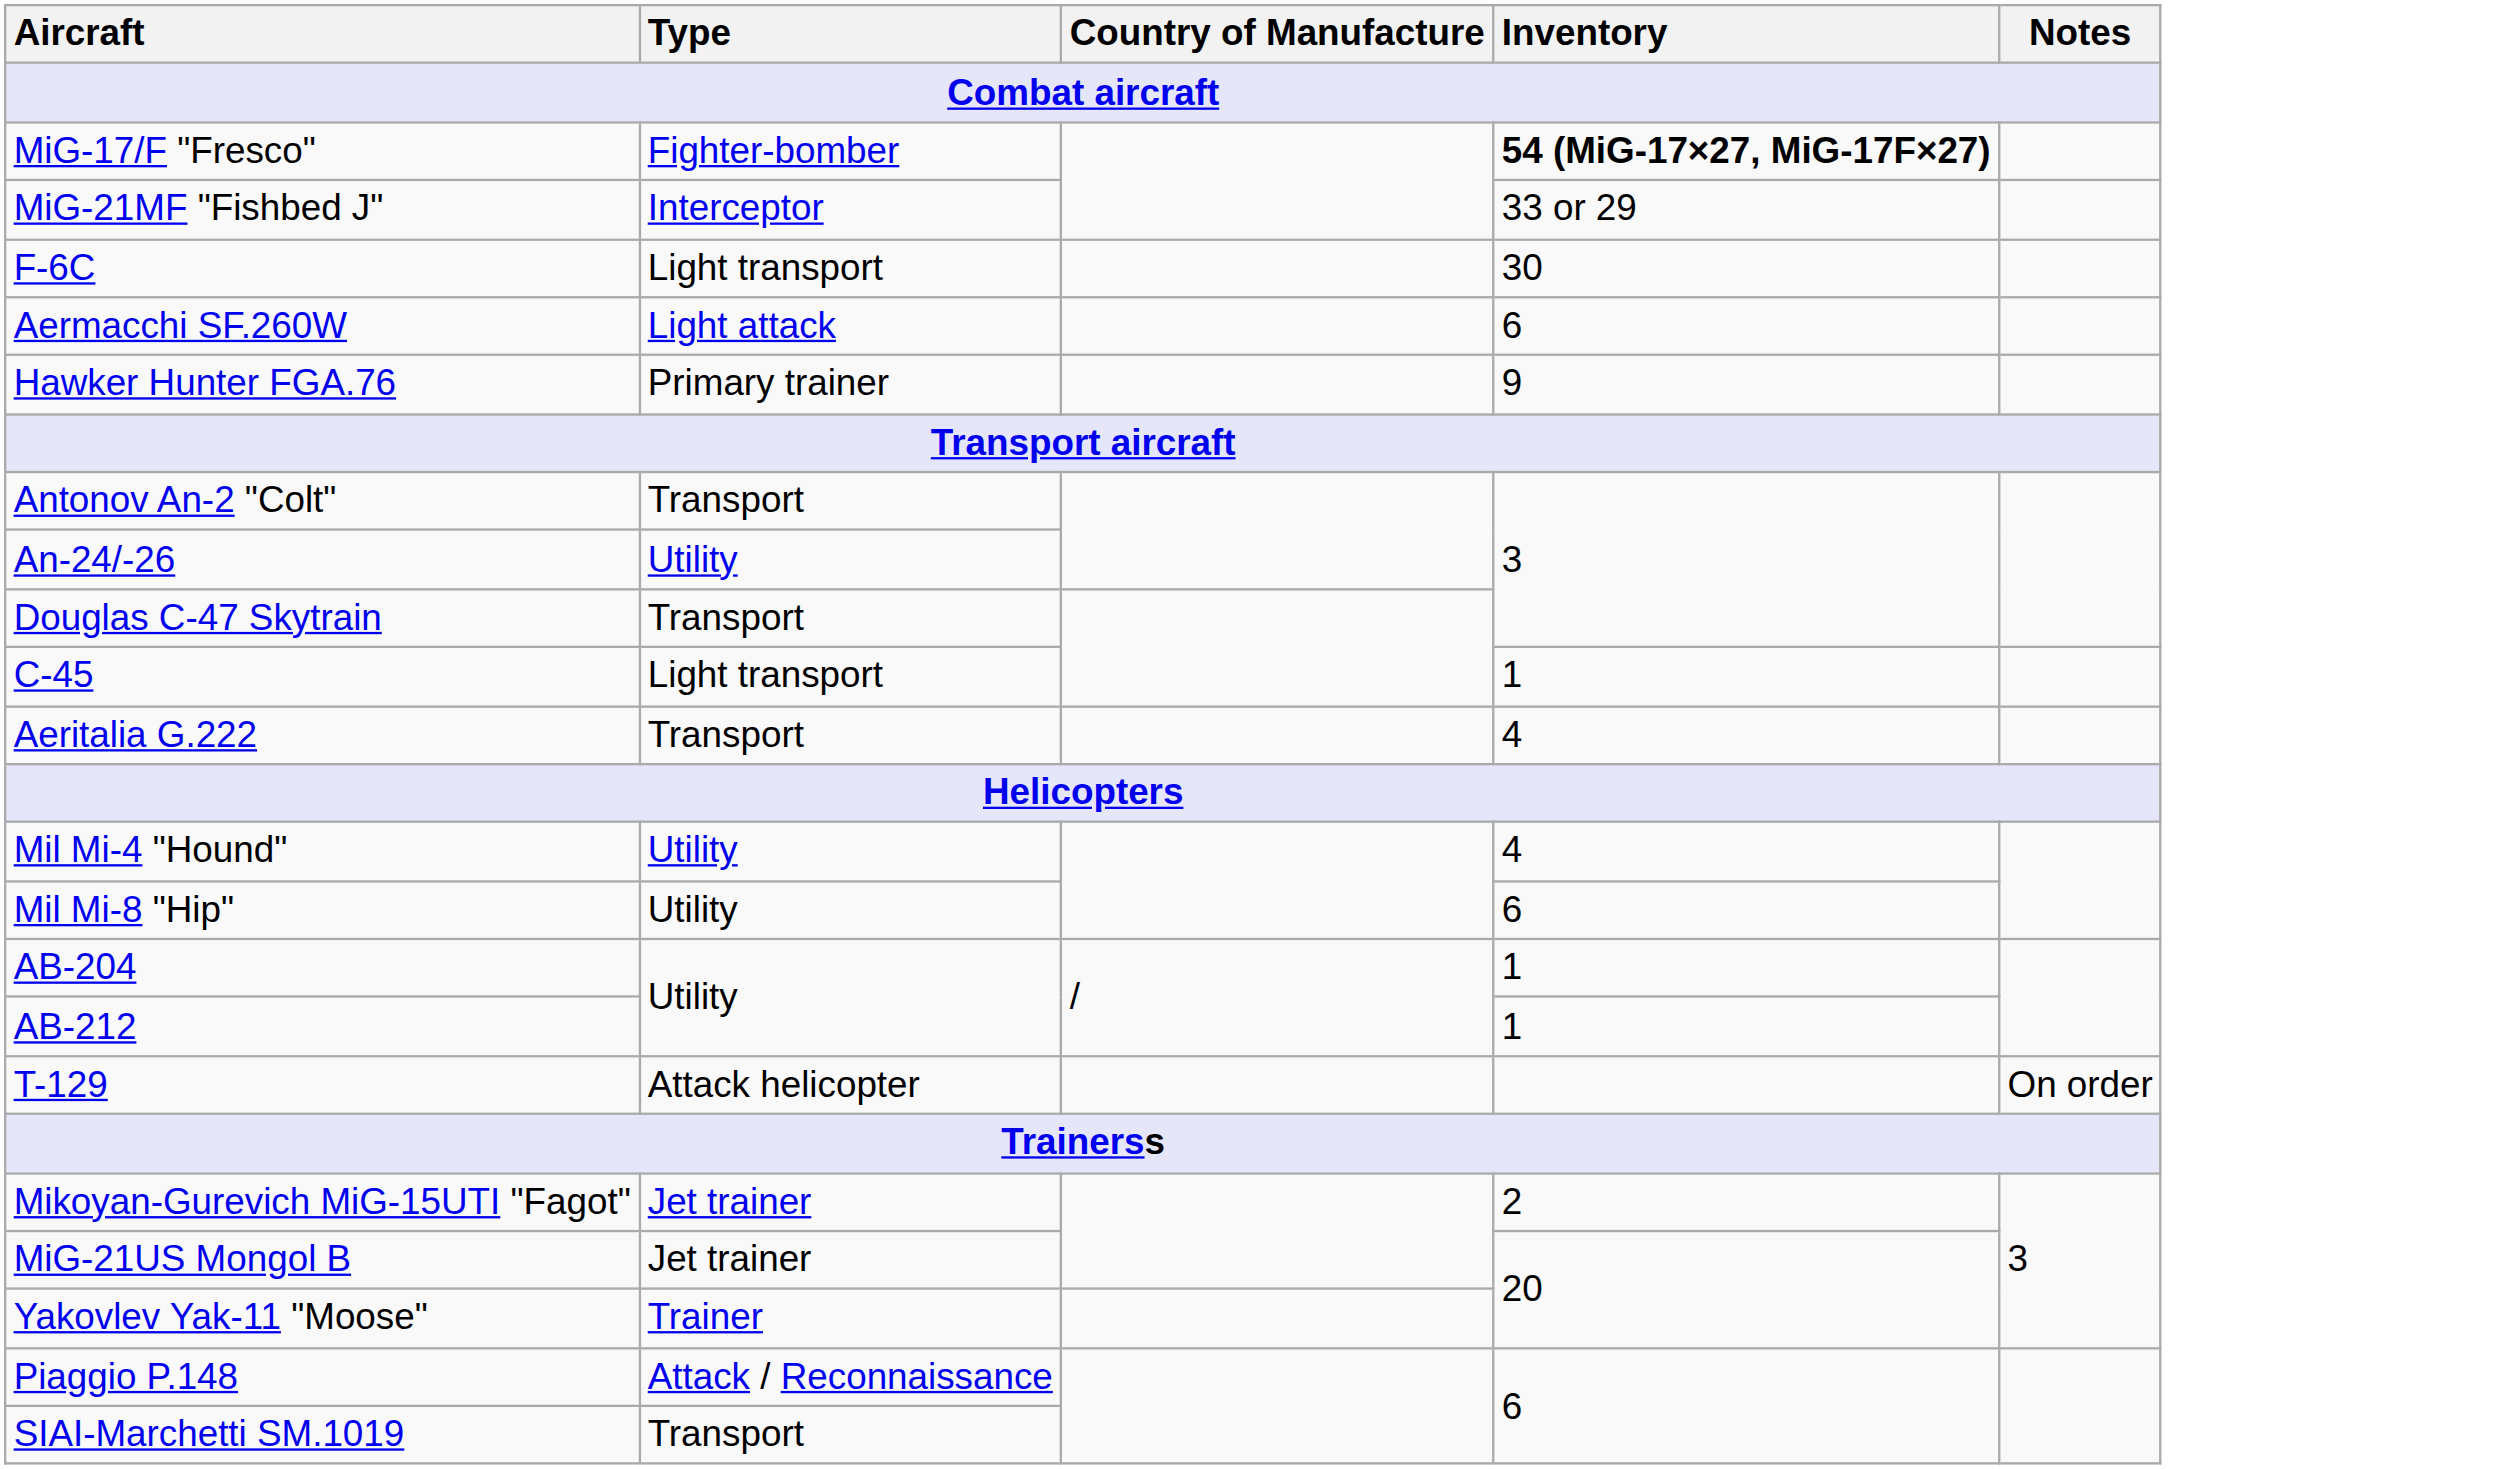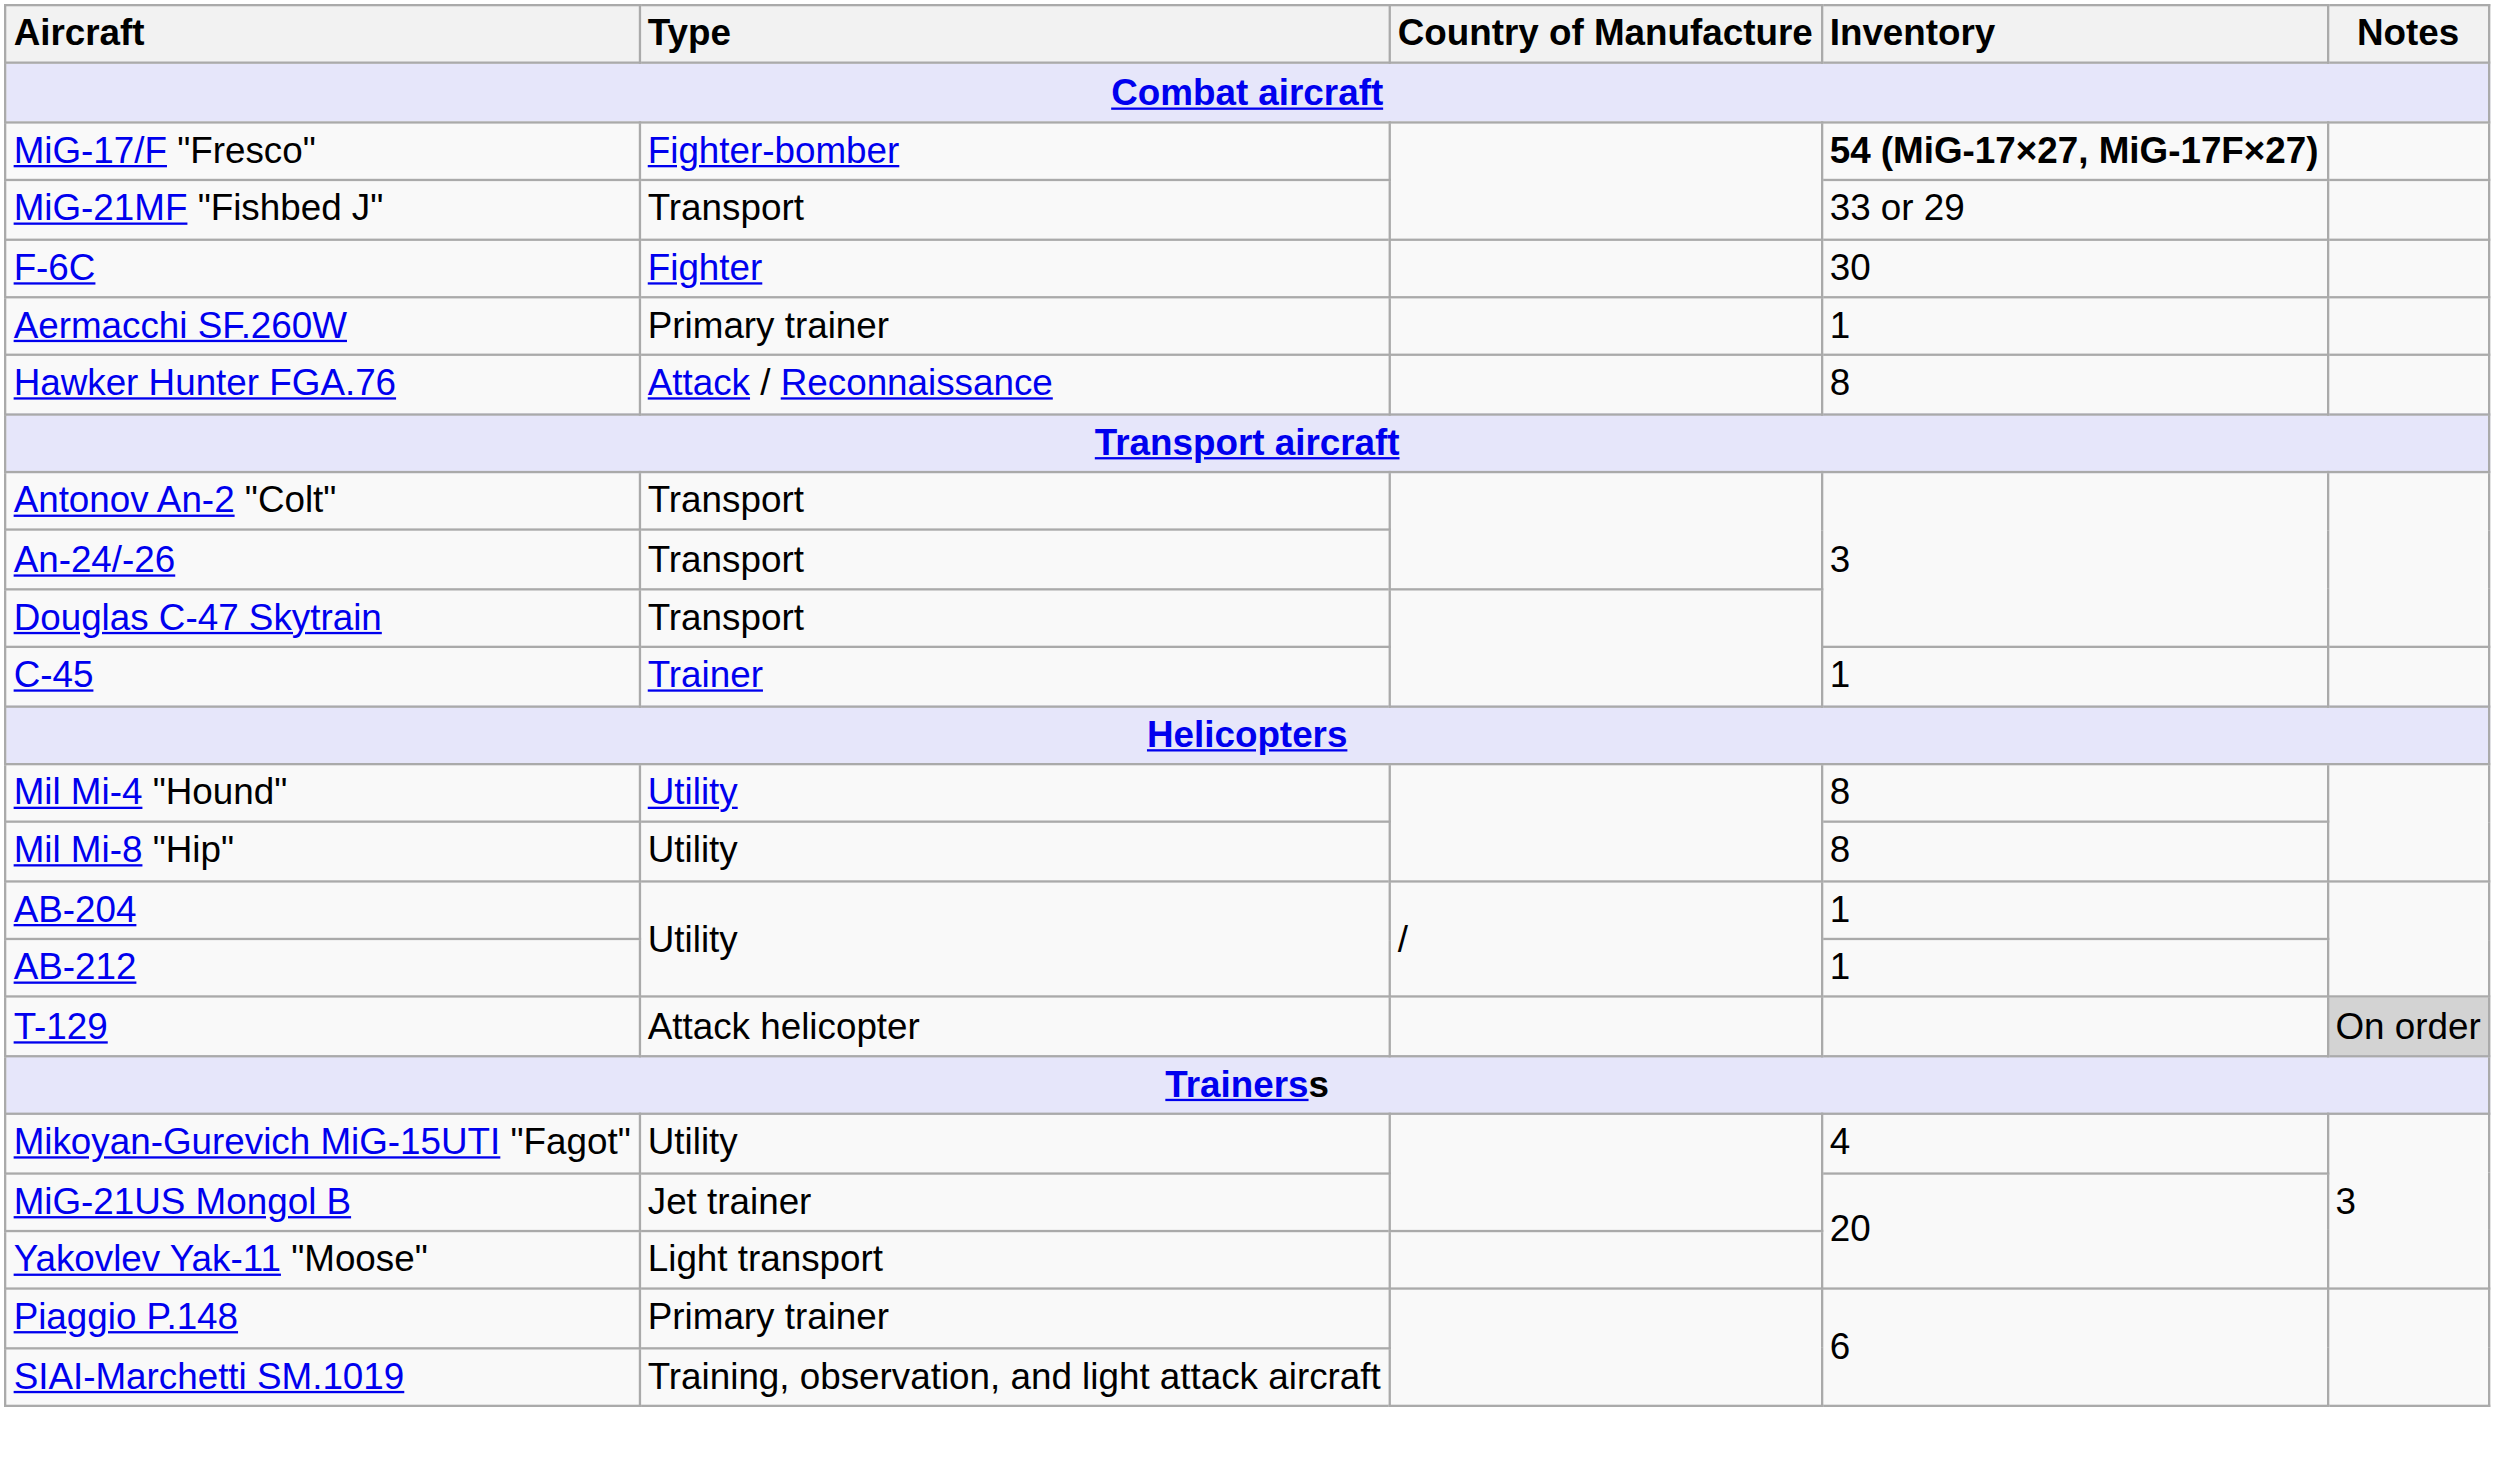(736, 208) Interceptor -> (726, 208) Transport
(765, 267) Light transport -> (705, 267) Fighter
(742, 325) Light attack -> (768, 325) Primary trainer
(1512, 325) 6 -> (1840, 325) 1
(768, 383) Primary trainer -> (850, 383) Attack / Reconnaissance
(1512, 383) 9 -> (1840, 383) 8
(693, 558) Utility -> (726, 558) Transport
(765, 675) Light transport -> (705, 675) Trainer
- row: (135, 734)
(1512, 850) 4 -> (1840, 792) 8
(1512, 909) 6 -> (1840, 850) 8
(2080, 1084) no background -> (2408, 1025) lightgrey background
(730, 1200) Jet trainer -> (693, 1142) Utility
(1512, 1200) 2 -> (1840, 1142) 4
(705, 1317) Trainer -> (765, 1259) Light transport
(850, 1376) Attack / Reconnaissance -> (768, 1317) Primary trainer
(726, 1434) Transport -> (1014, 1376) Training, observation, and light attack aircraft
